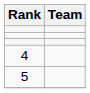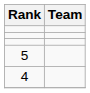(25, 55) 4 -> (25, 55) 5
(25, 77) 5 -> (25, 77) 4
